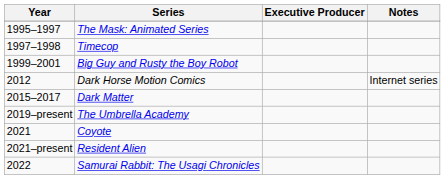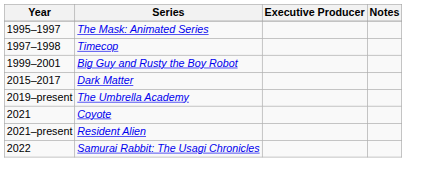- row: (141, 81)
